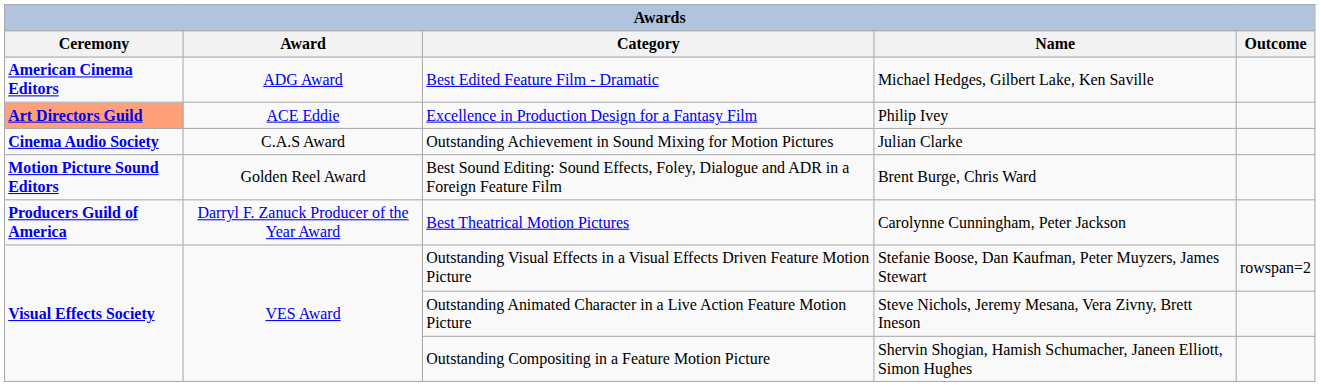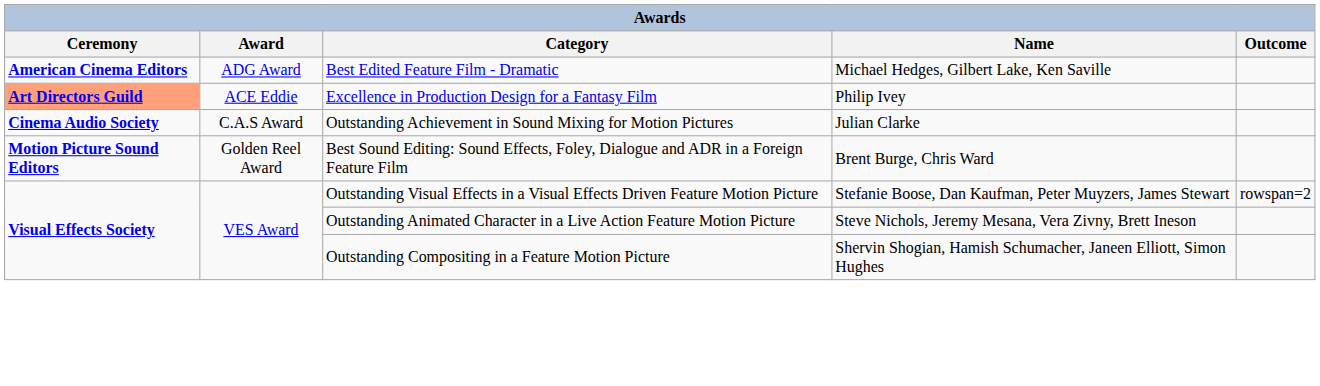- row: (528, 222)
